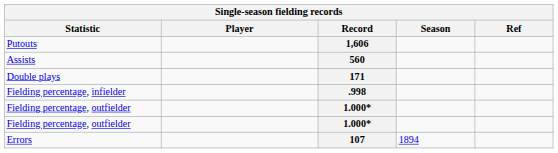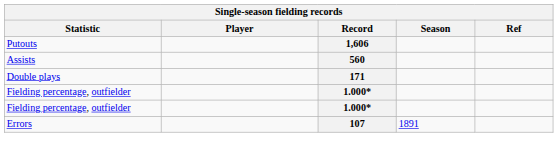- row: (66, 92)
(409, 140) 1894 -> (409, 124) 1891
